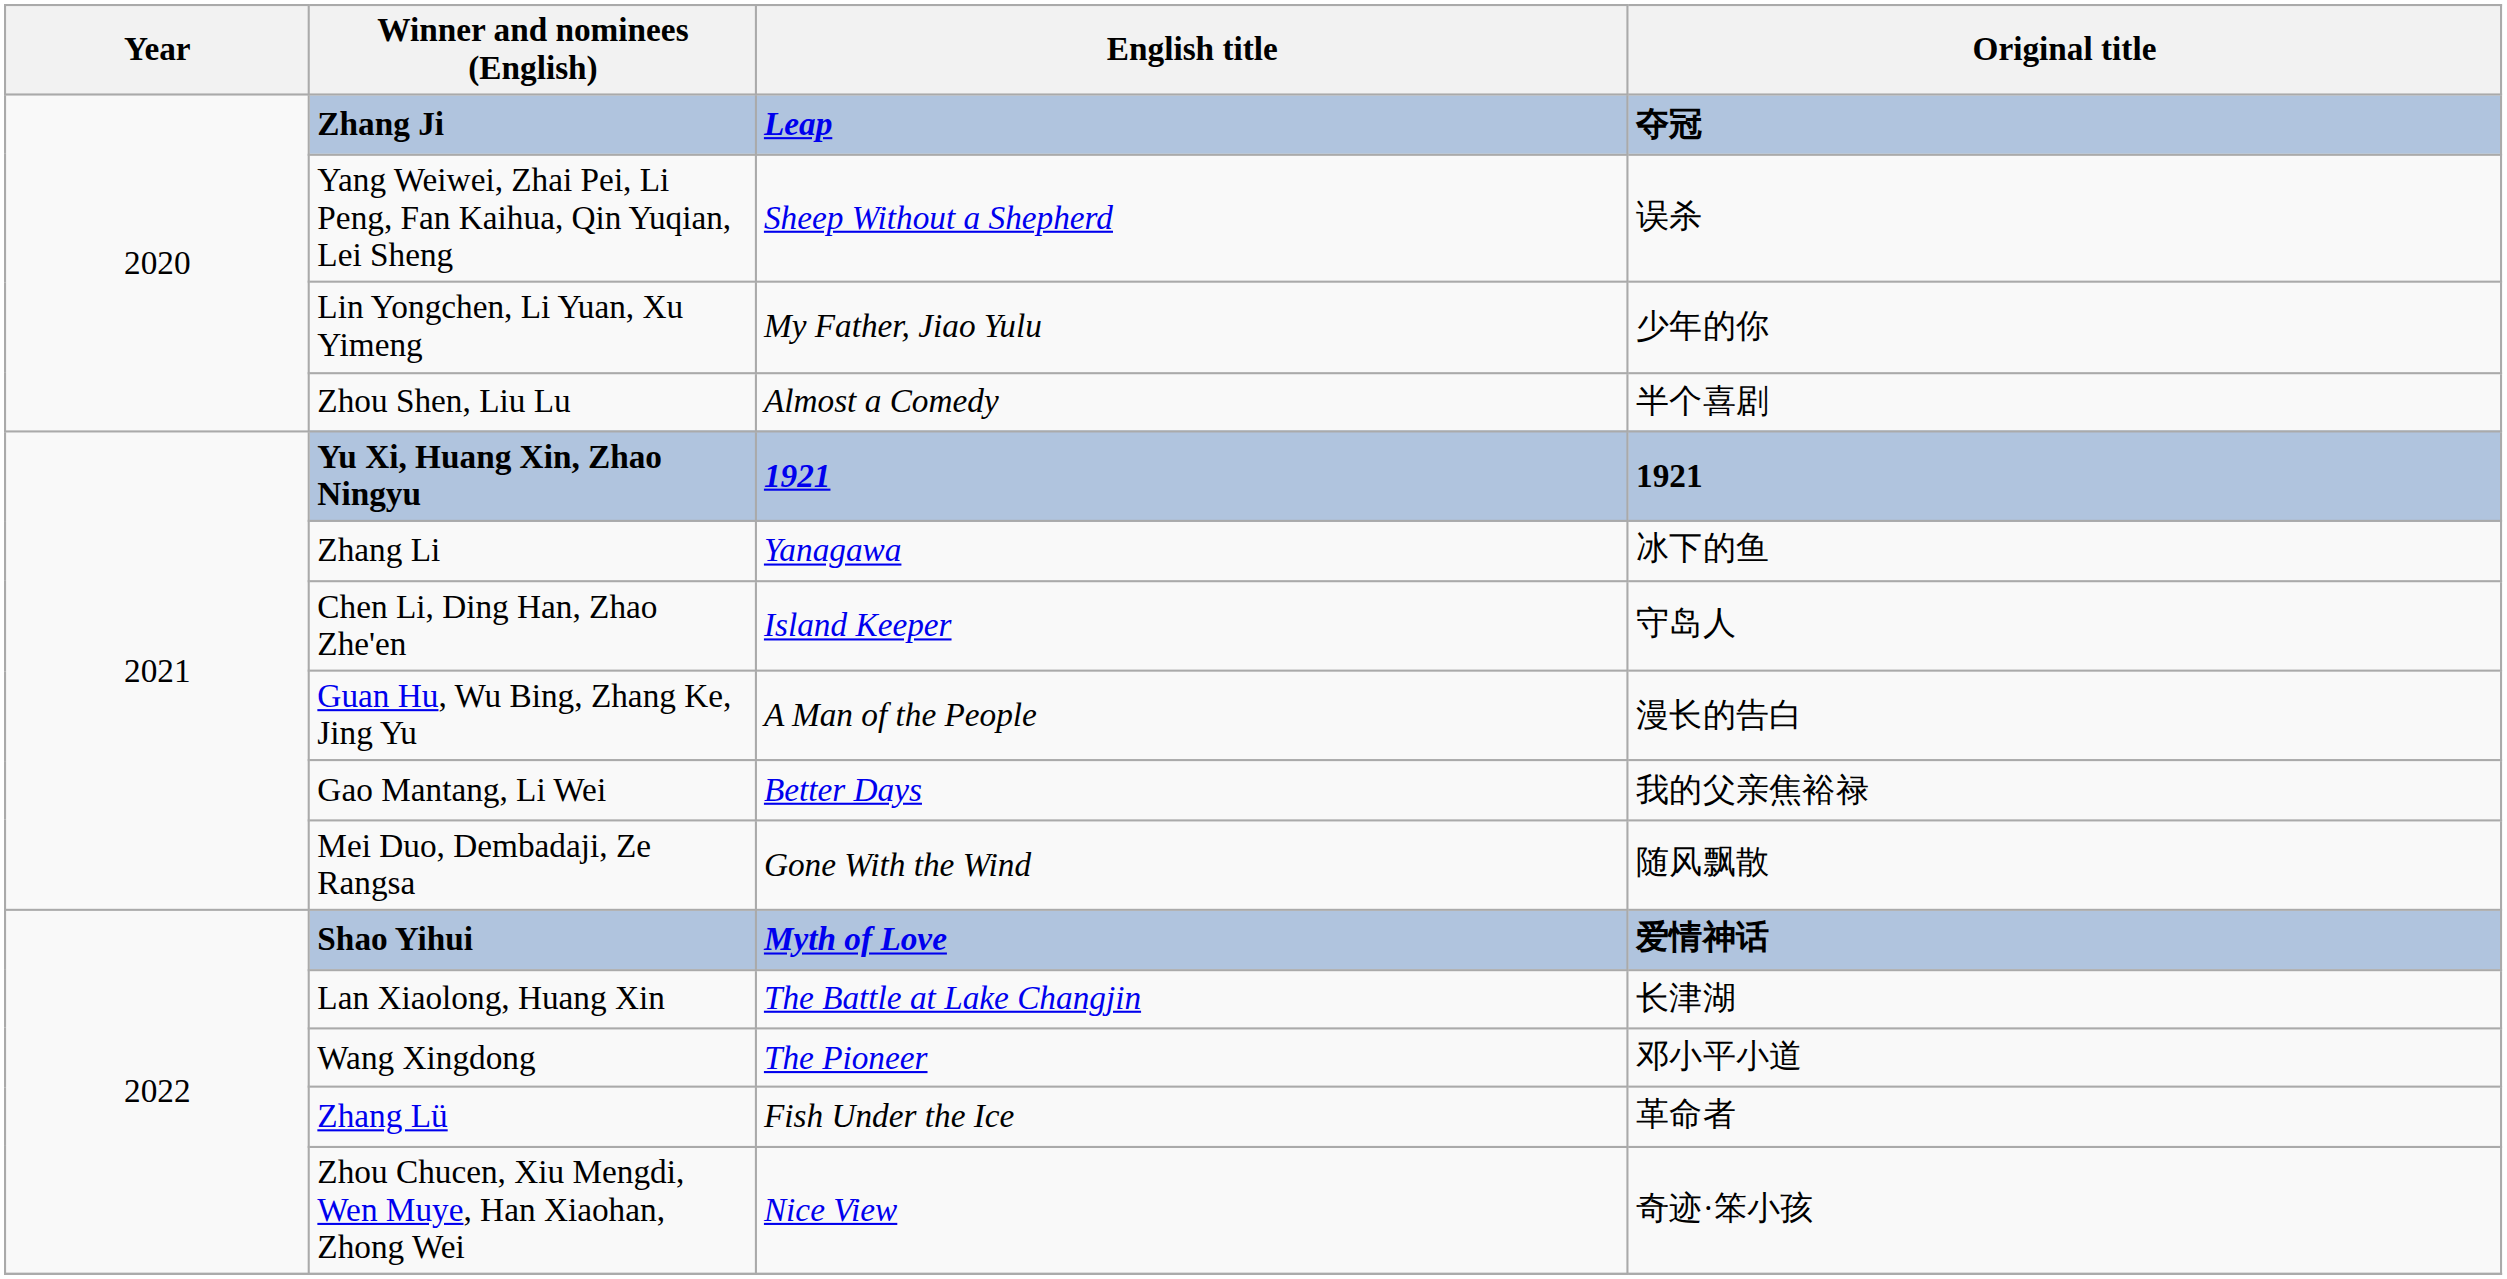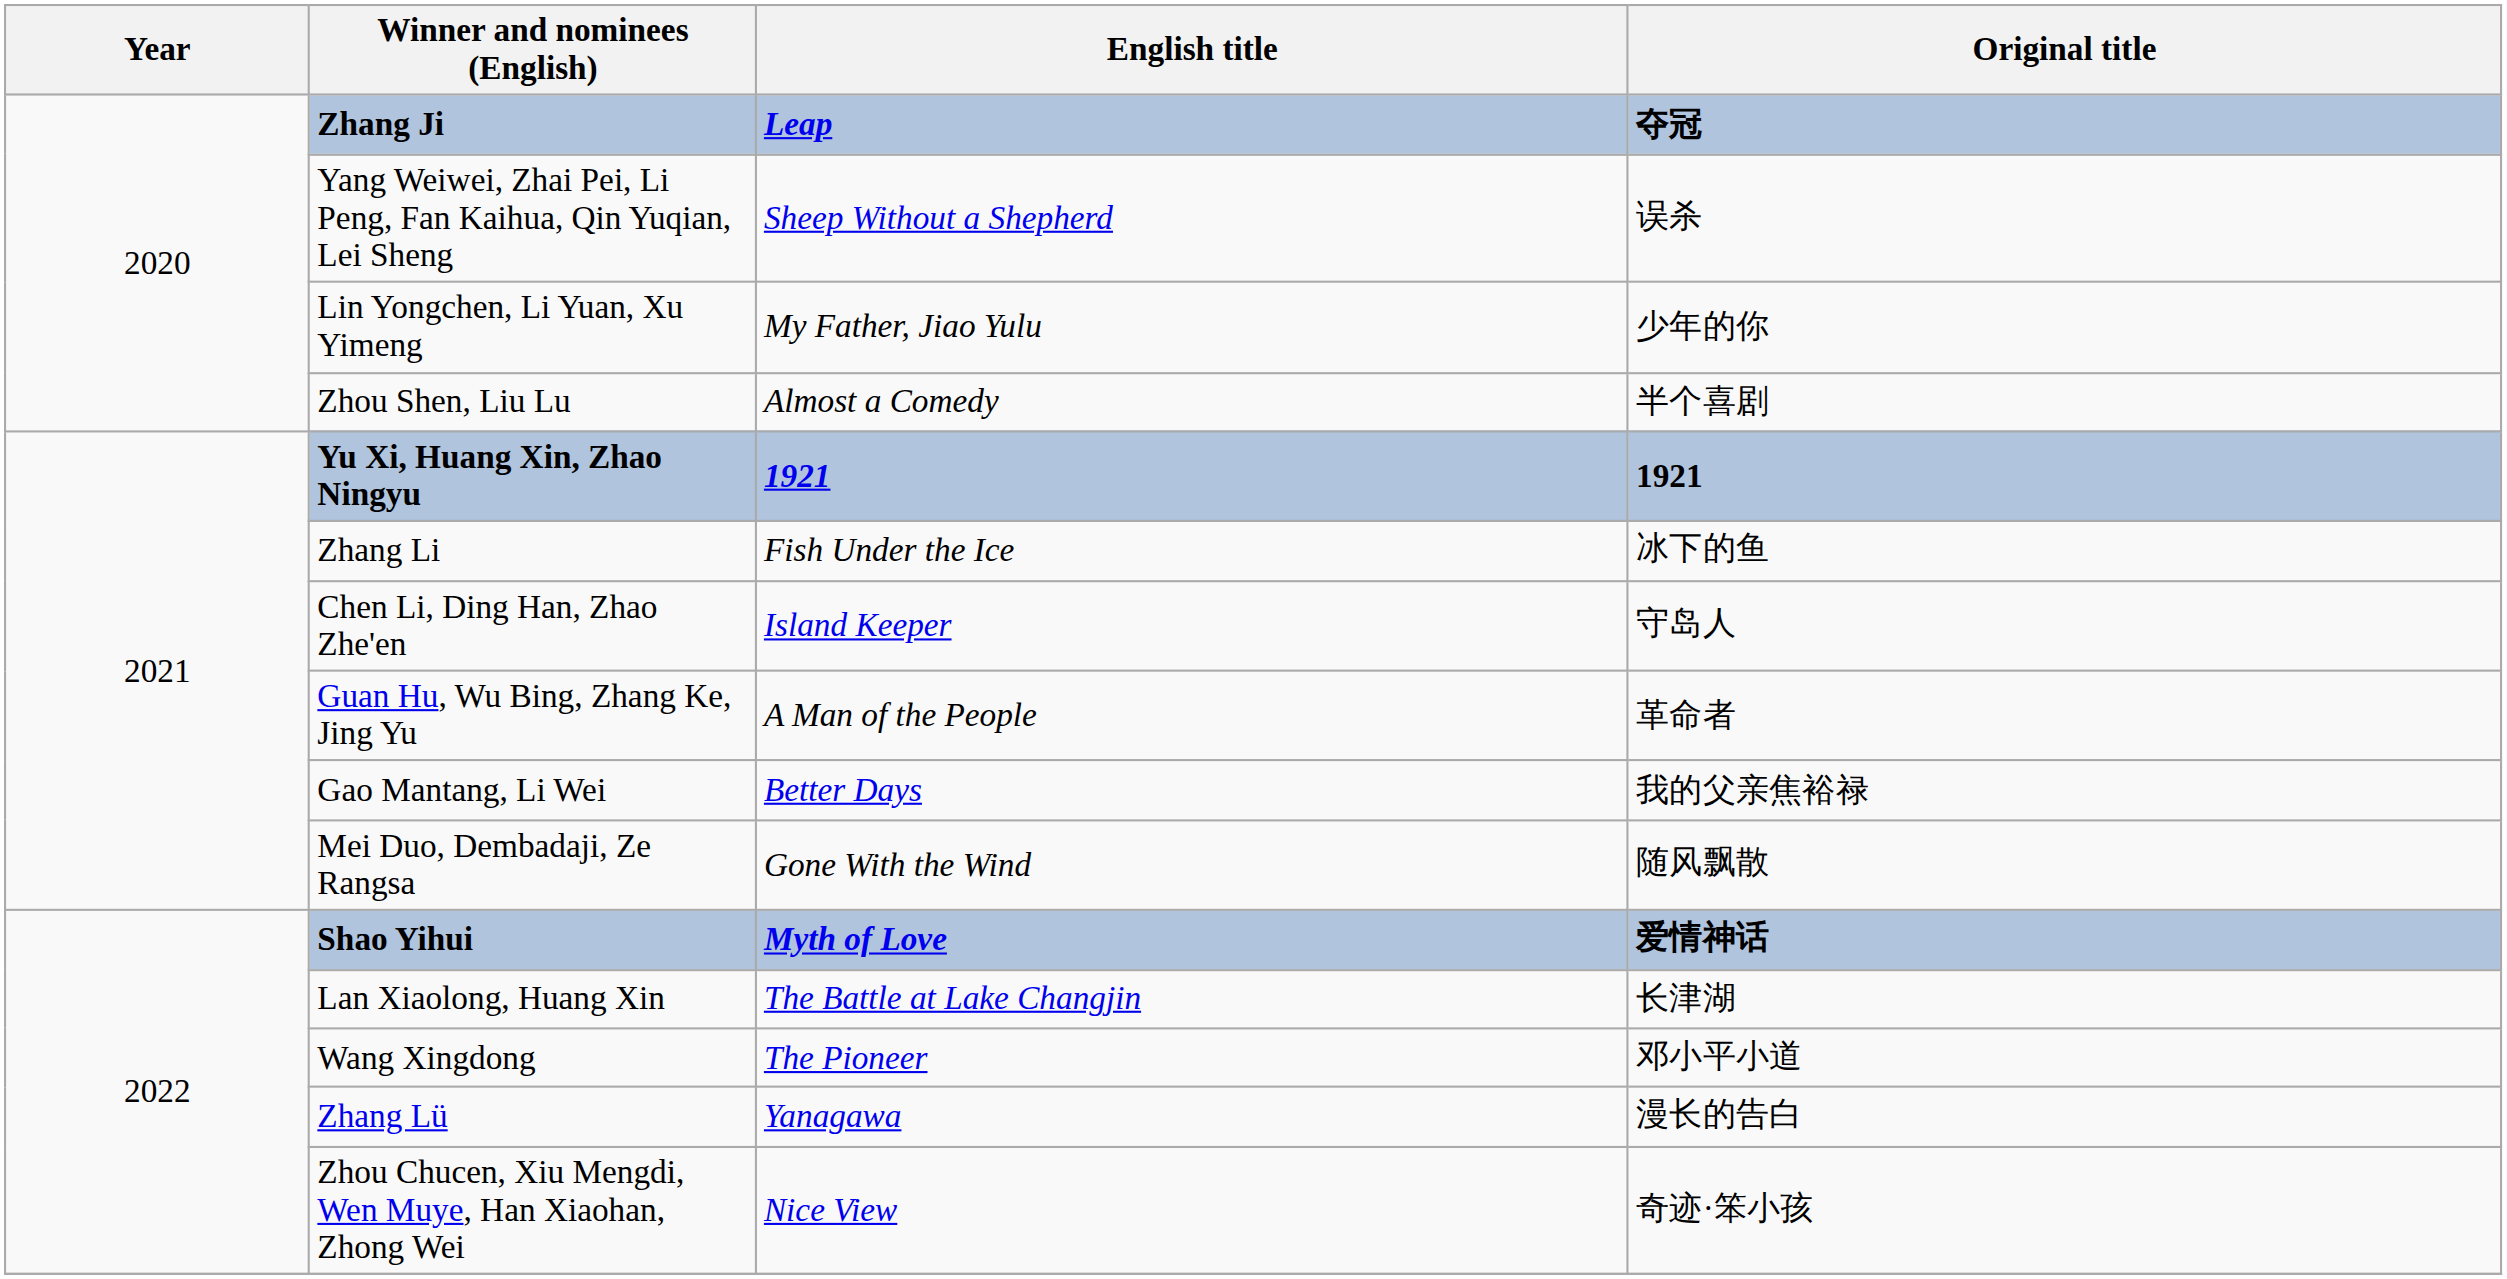(833, 550) Yanagawa -> (889, 550) Fish Under the Ice
(1719, 714) 漫长的告白 -> (1686, 714) 革命者
(889, 1116) Fish Under the Ice -> (833, 1116) Yanagawa
(1686, 1115) 革命者 -> (1719, 1115) 漫长的告白
